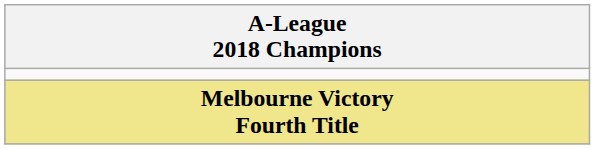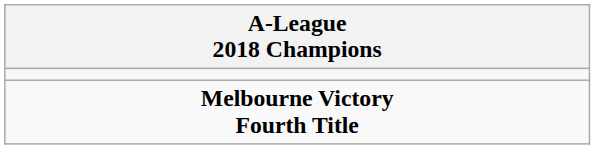(297, 111) khaki background -> (297, 111) no background
